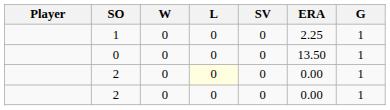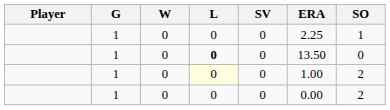columns swapped: (361, 14) <-> (116, 14)
(214, 54) normal -> (214, 54) bold
(312, 74) 0.00 -> (312, 74) 1.00
